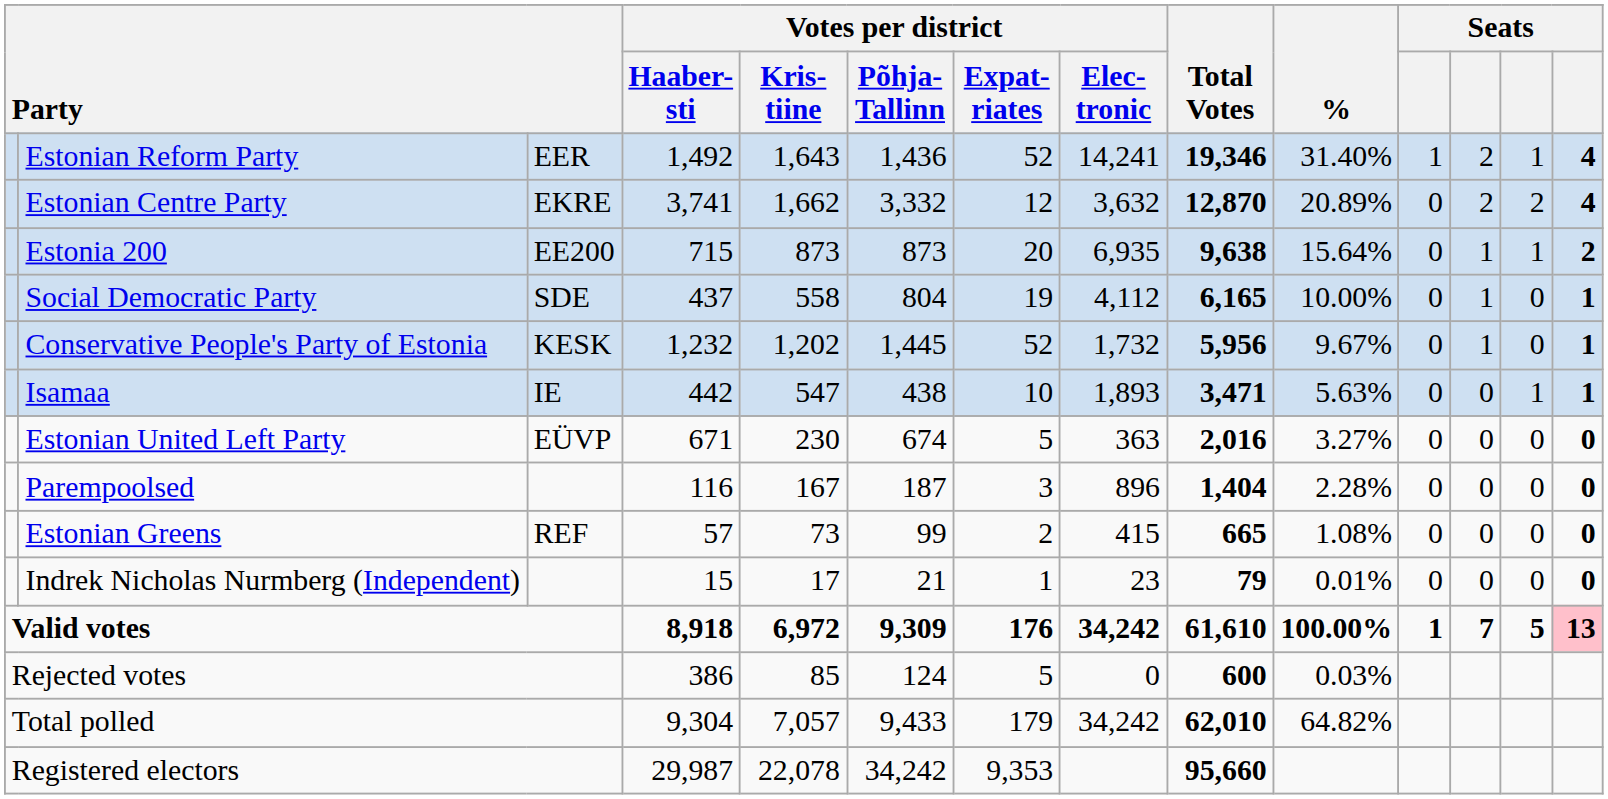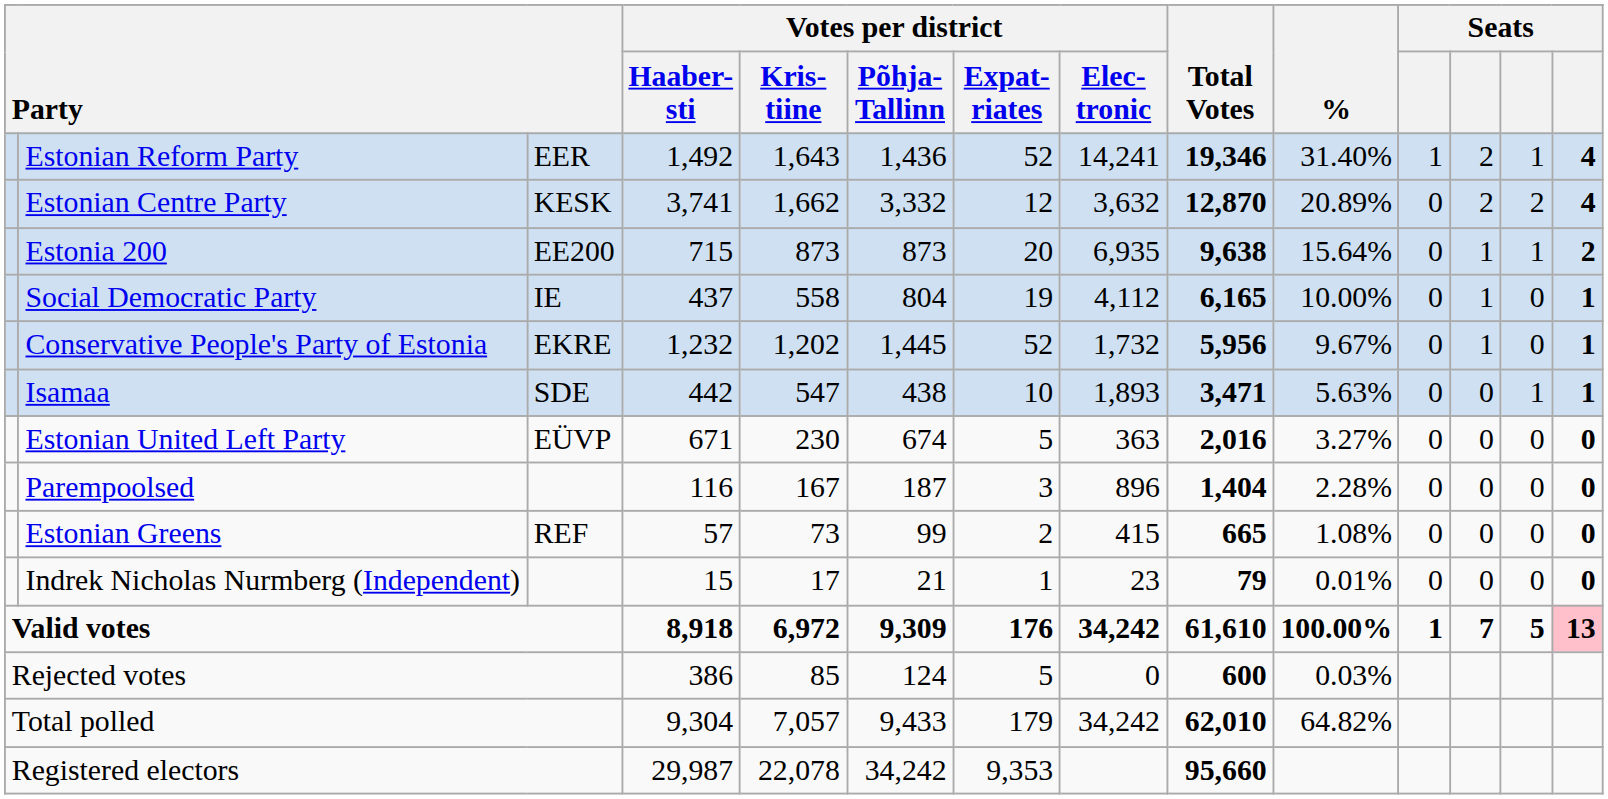(573, 203) EKRE -> (573, 203) KESK
(562, 297) SDE -> (548, 297) IE
(573, 344) KESK -> (573, 344) EKRE
(548, 391) IE -> (562, 391) SDE
